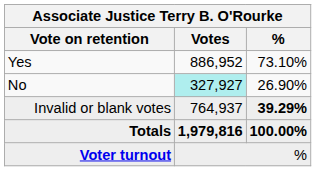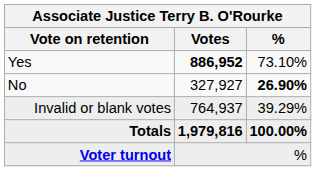(216, 62) normal -> (216, 62) bold
(216, 86) paleturquoise background -> (216, 86) no background
(282, 86) normal -> (282, 86) bold
(282, 109) bold -> (282, 109) normal
